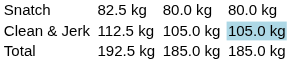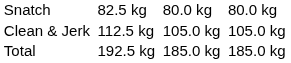(257, 30) lightblue background -> (257, 30) no background
